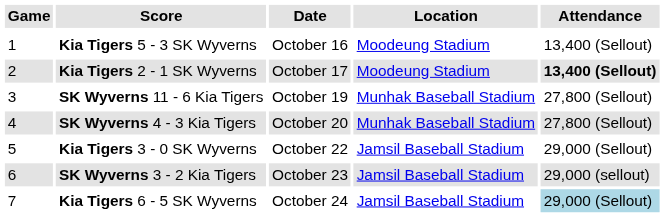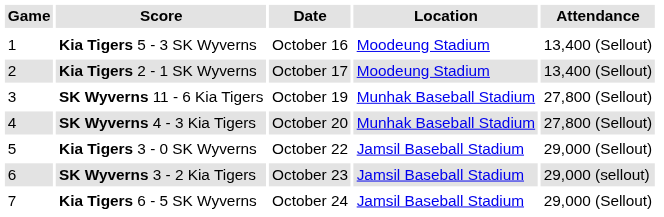(600, 71) bold -> (598, 71) normal
(598, 200) lightblue background -> (598, 200) no background
